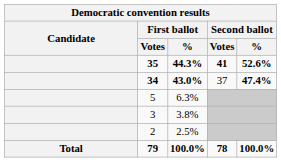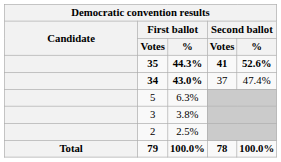(257, 81) bold -> (257, 81) normal
